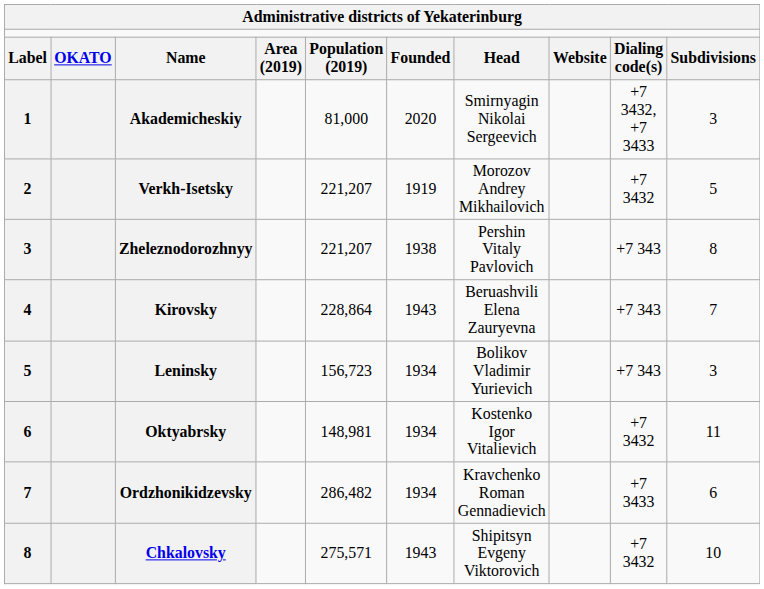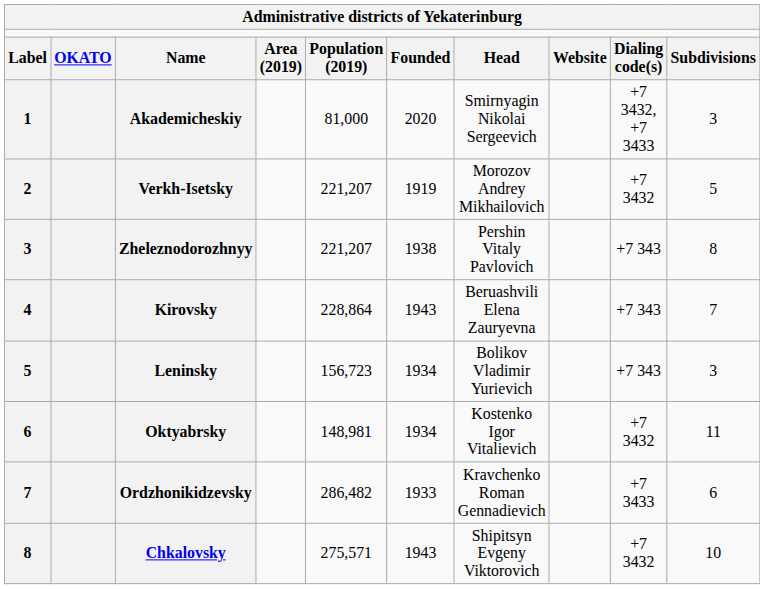(420, 492) 1934 -> (420, 492) 1933
